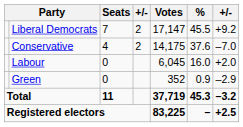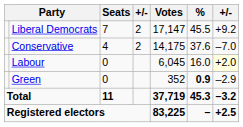(226, 63) no background -> (226, 63) lightyellow background
(203, 79) normal -> (203, 79) bold
